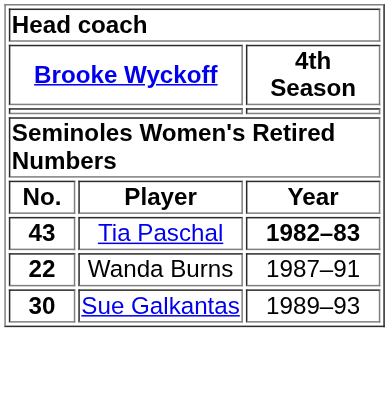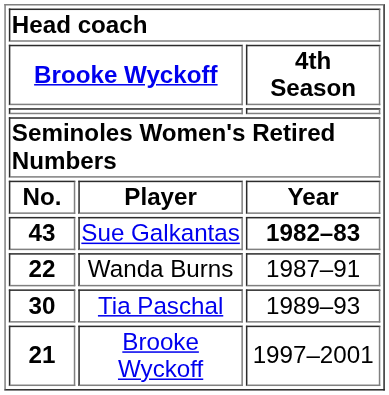(161, 233) Tia Paschal -> (161, 233) Sue Galkantas
(161, 305) Sue Galkantas -> (161, 305) Tia Paschal
+ row: (42, 355)
